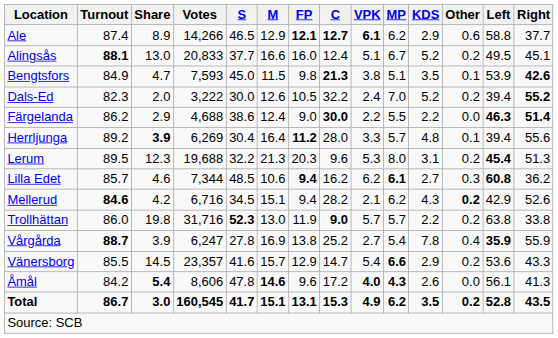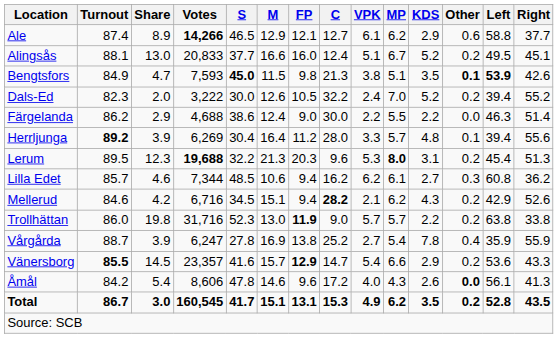(203, 35) normal -> (203, 35) bold
(304, 35) bold -> (304, 35) normal
(335, 35) bold -> (335, 35) normal
(372, 35) bold -> (372, 35) normal
(116, 55) bold -> (116, 55) normal
(242, 76) normal -> (242, 76) bold
(335, 76) bold -> (335, 76) normal
(471, 76) normal -> (471, 76) bold
(498, 76) normal -> (498, 76) bold
(538, 76) bold -> (538, 76) normal
(538, 96) bold -> (538, 96) normal
(335, 117) bold -> (335, 117) normal
(498, 117) bold -> (498, 117) normal
(538, 117) bold -> (538, 117) normal
(116, 138) normal -> (116, 138) bold
(161, 138) bold -> (161, 138) normal
(305, 138) bold -> (305, 138) normal
(203, 158) normal -> (203, 158) bold
(397, 158) normal -> (397, 158) bold
(498, 158) bold -> (498, 158) normal
(308, 179) bold -> (308, 179) normal
(397, 179) bold -> (397, 179) normal
(498, 179) bold -> (498, 179) normal
(116, 199) bold -> (116, 199) normal
(335, 199) normal -> (335, 199) bold
(471, 199) bold -> (471, 199) normal
(242, 220) bold -> (242, 220) normal
(305, 220) normal -> (305, 220) bold
(339, 220) bold -> (339, 220) normal
(116, 240) bold -> (116, 240) normal
(498, 240) bold -> (498, 240) normal
(116, 261) normal -> (116, 261) bold
(304, 261) normal -> (304, 261) bold
(397, 261) bold -> (397, 261) normal
(161, 281) bold -> (161, 281) normal
(273, 281) bold -> (273, 281) normal
(372, 281) bold -> (372, 281) normal
(397, 281) bold -> (397, 281) normal
(471, 281) normal -> (471, 281) bold
